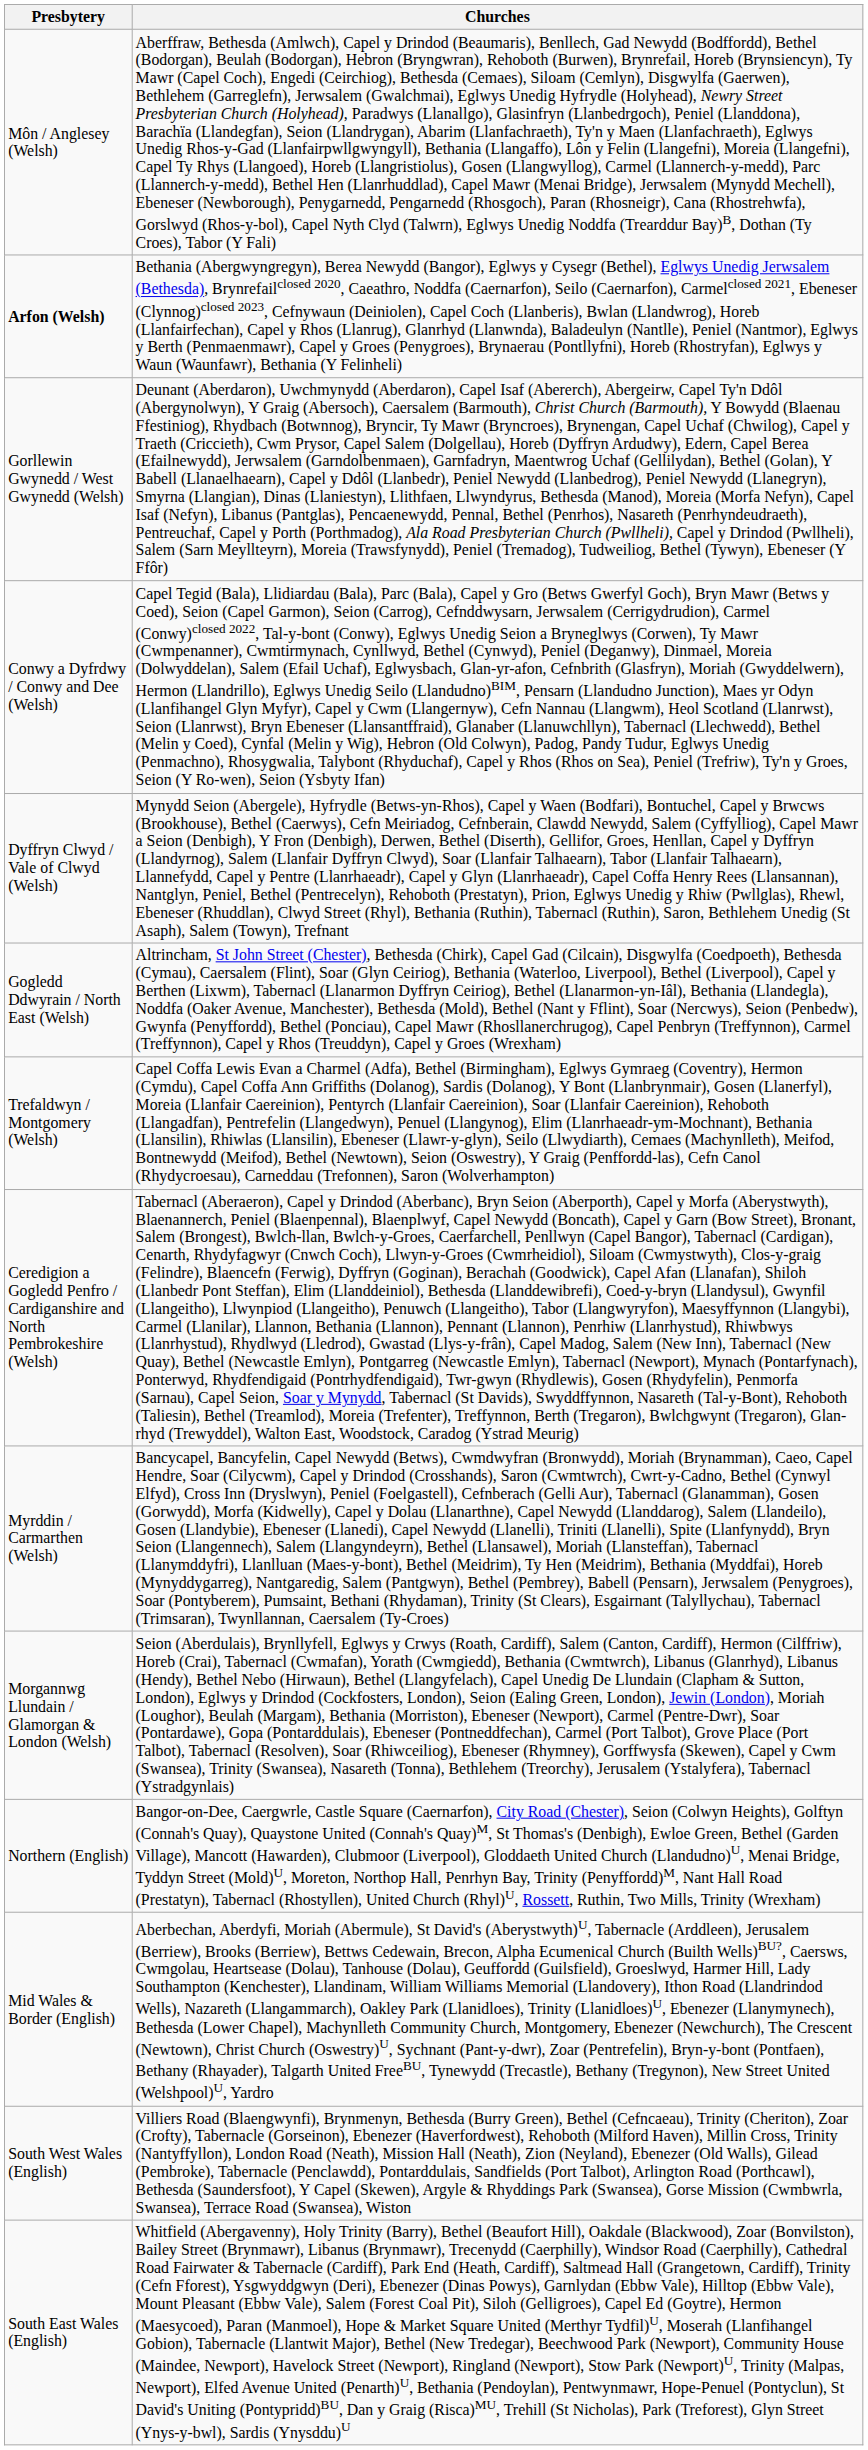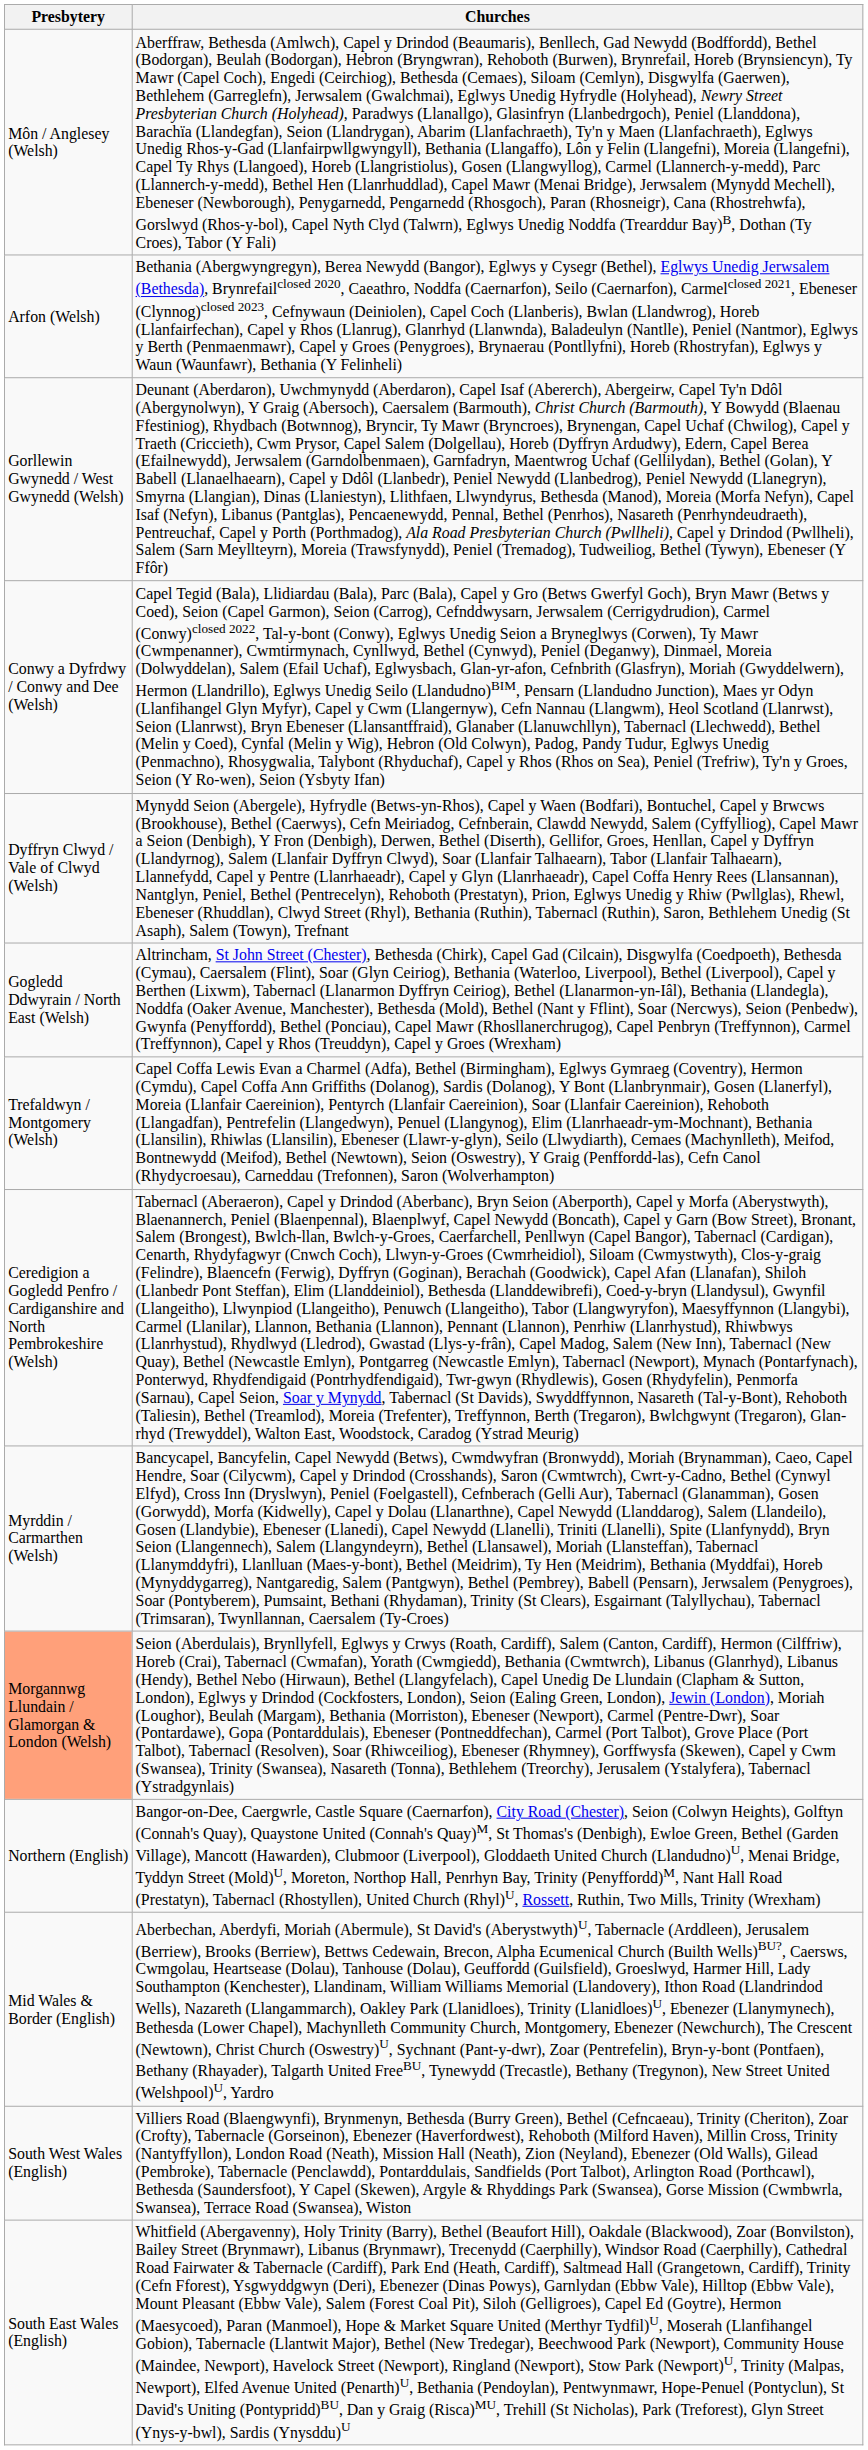(56, 316) bold -> (54, 316) normal
(60, 1715) no background -> (60, 1715) lightsalmon background
